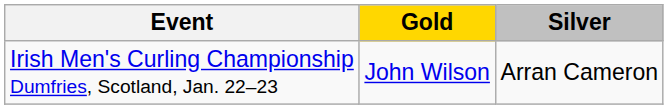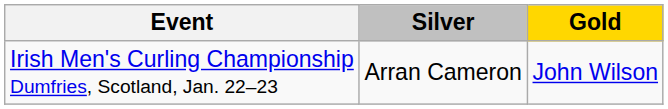columns swapped: (427, 22) <-> (579, 22)
